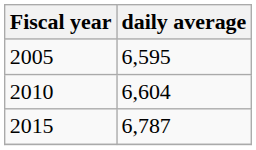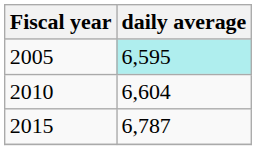(146, 56) no background -> (146, 56) paleturquoise background
